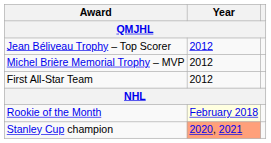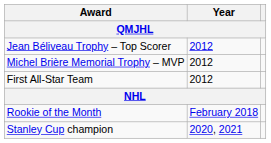(224, 113) lightyellow background -> (224, 113) no background
(216, 130) lightsalmon background -> (216, 130) no background
